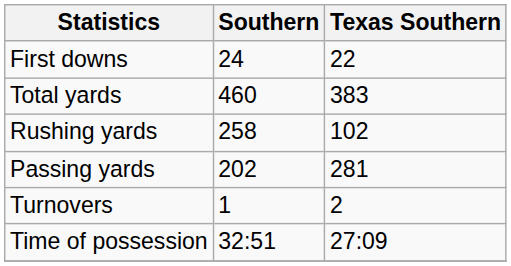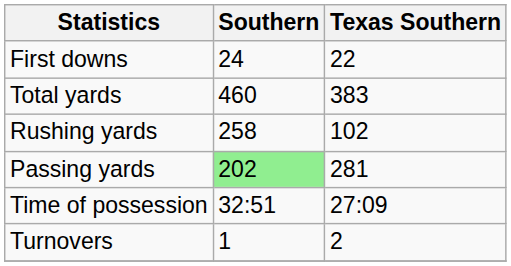(238, 168) no background -> (238, 168) lightgreen background
rows swapped: (61, 205) <-> (109, 242)
